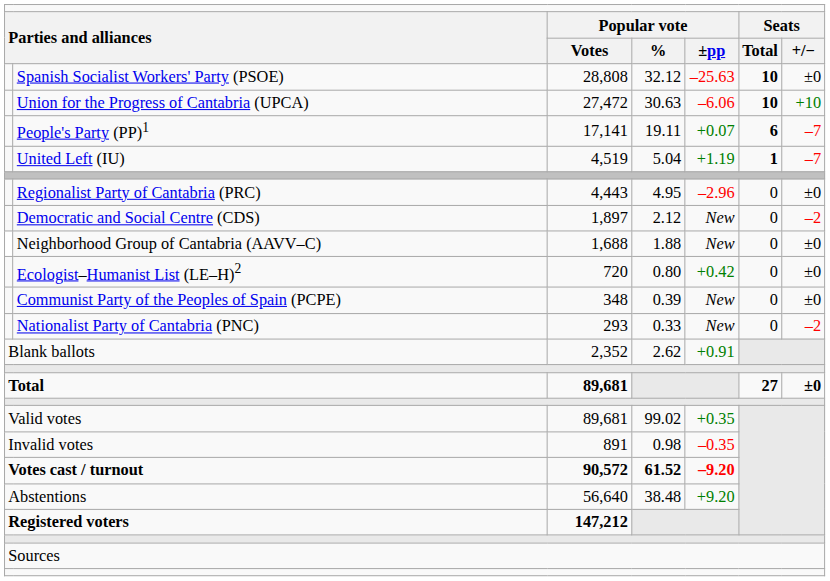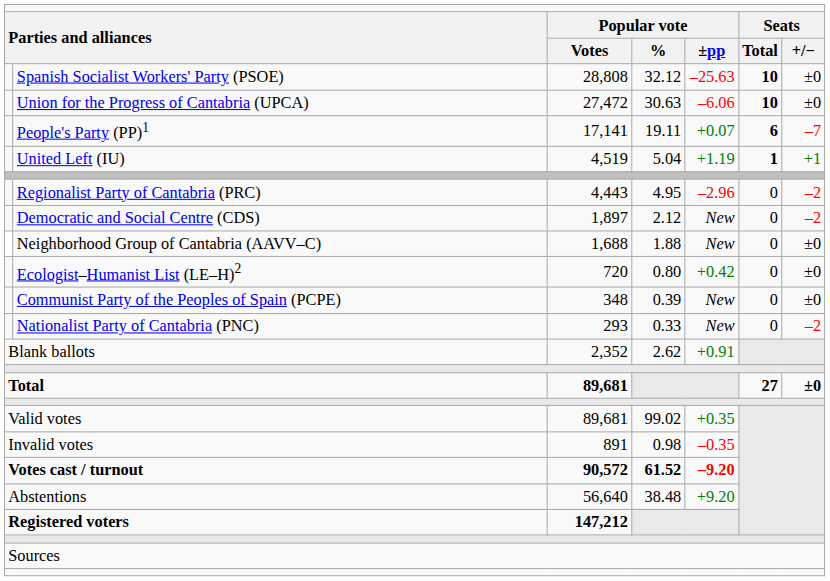(808, 102) +10 -> (813, 102) ±0
(813, 158) –7 -> (812, 158) +1
(813, 192) ±0 -> (813, 192) –2
